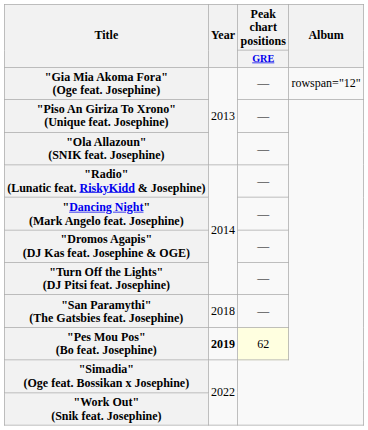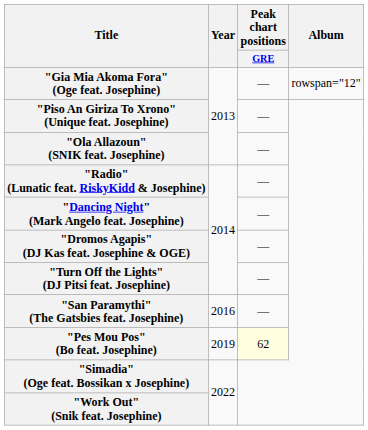(223, 311) 2018 -> (223, 311) 2016
(223, 343) bold -> (223, 343) normal
